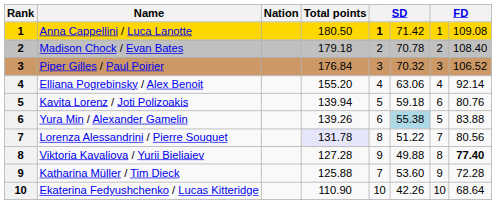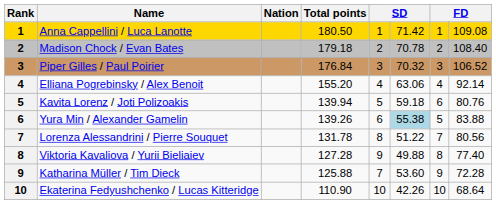(380, 31) bold -> (380, 31) normal
(335, 137) lavender background -> (335, 137) no background
(470, 155) bold -> (470, 155) normal
